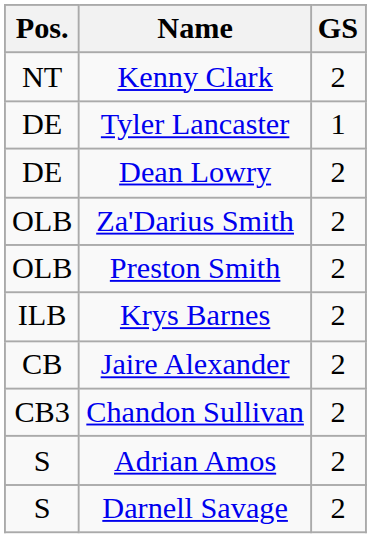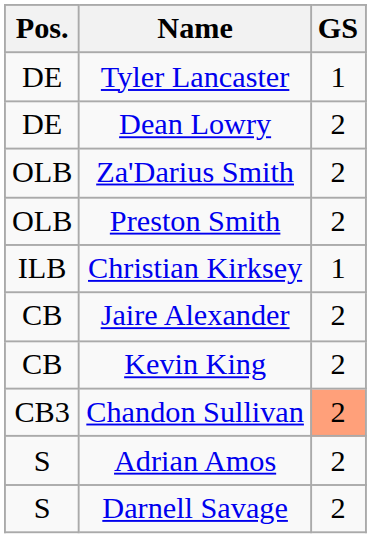- row: (195, 76)
- row: (195, 316)
+ row: (195, 268)
+ row: (195, 364)
(338, 412) no background -> (338, 412) lightsalmon background
